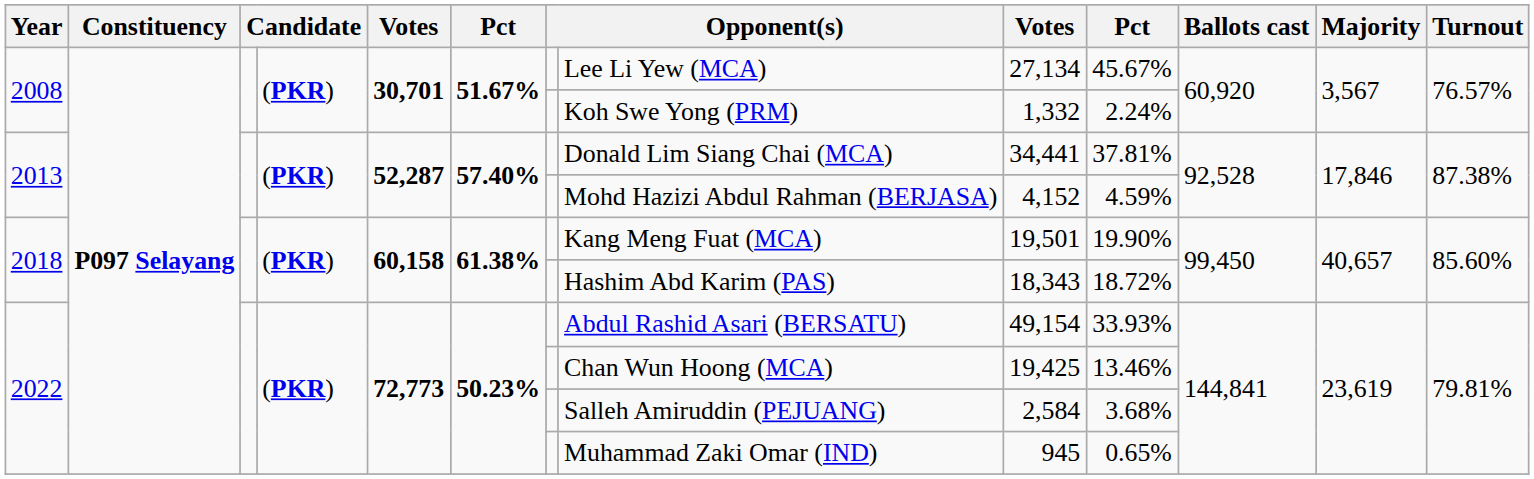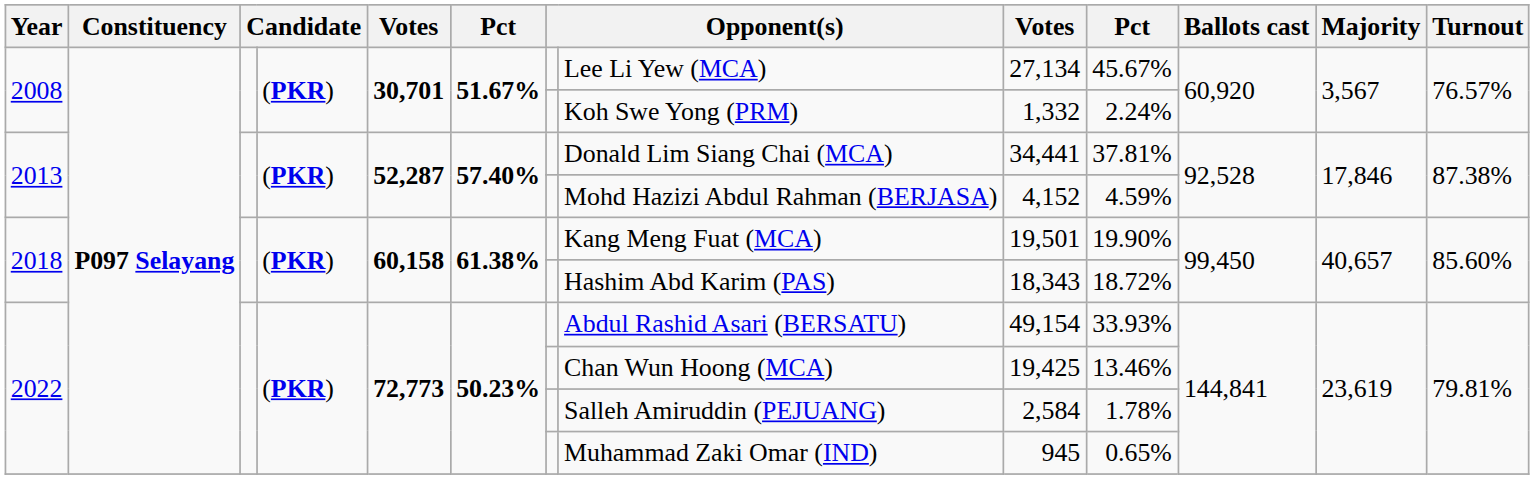(1139, 409) 3.68% -> (1139, 409) 1.78%
